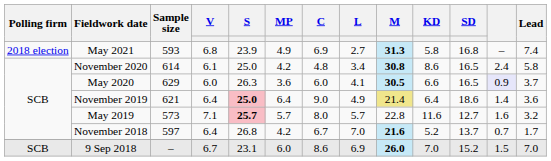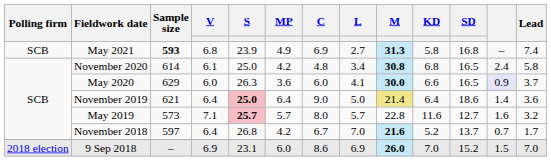(38, 50) 2018 election -> (38, 50) SCB
(171, 50) normal -> (171, 50) bold
(432, 66) 8.6 -> (432, 66) 6.8
(395, 83) 30.5 -> (395, 83) 30.0
(358, 99) 4.9 -> (358, 99) 5.0
(38, 148) SCB -> (38, 148) 2018 election
(210, 148) 6.7 -> (210, 148) 6.9
